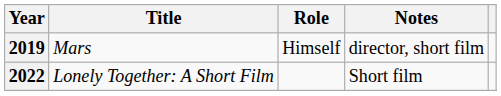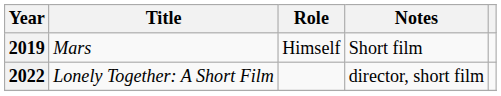(416, 47) director, short film -> (386, 47) Short film
(386, 76) Short film -> (416, 76) director, short film
